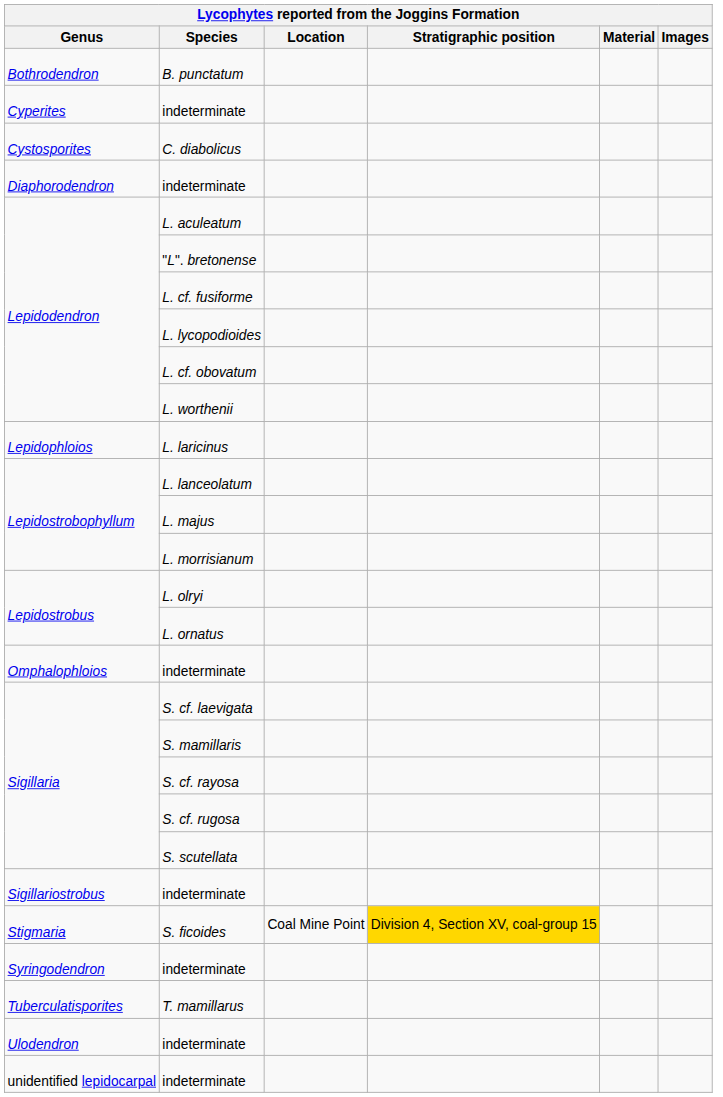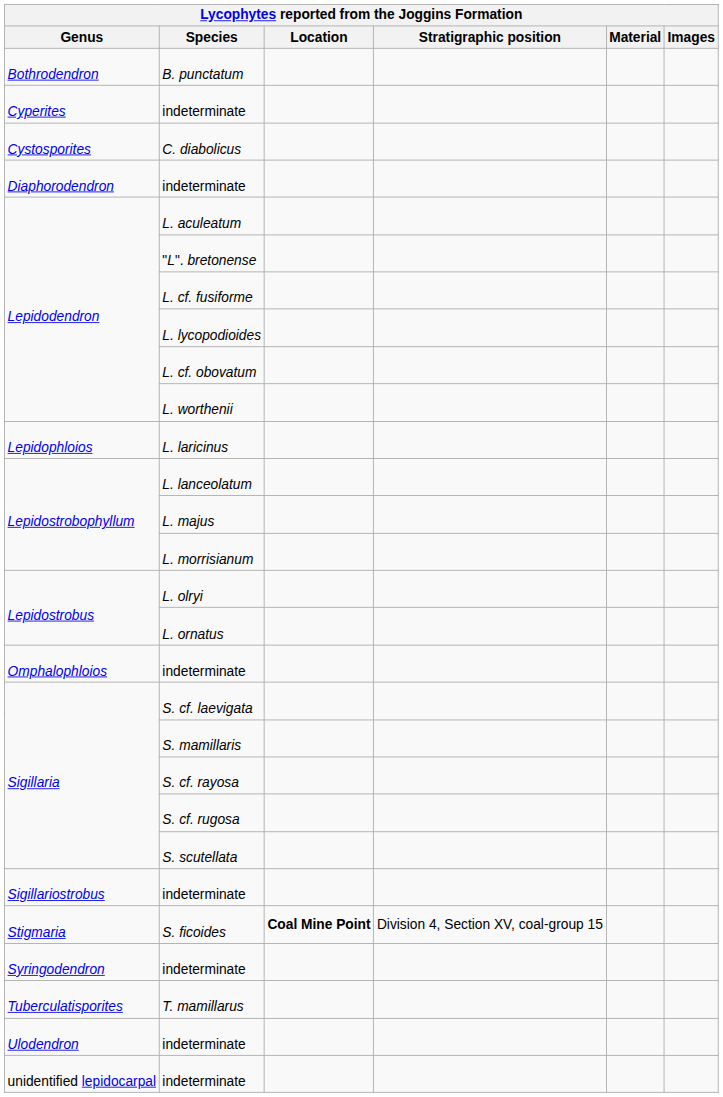(316, 924) normal -> (319, 924) bold
(484, 924) gold background -> (490, 924) no background
